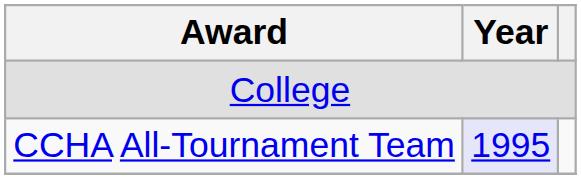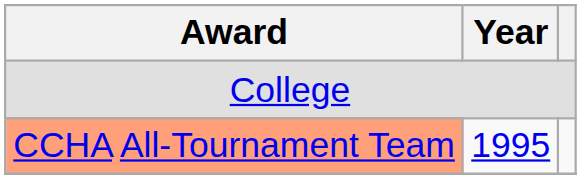(234, 145) no background -> (234, 145) lightsalmon background
(511, 145) lavender background -> (511, 145) no background
